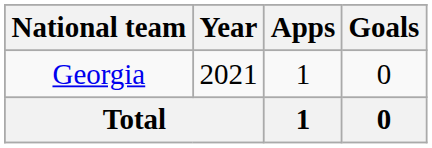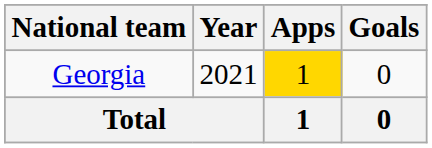(303, 73) no background -> (303, 73) gold background
